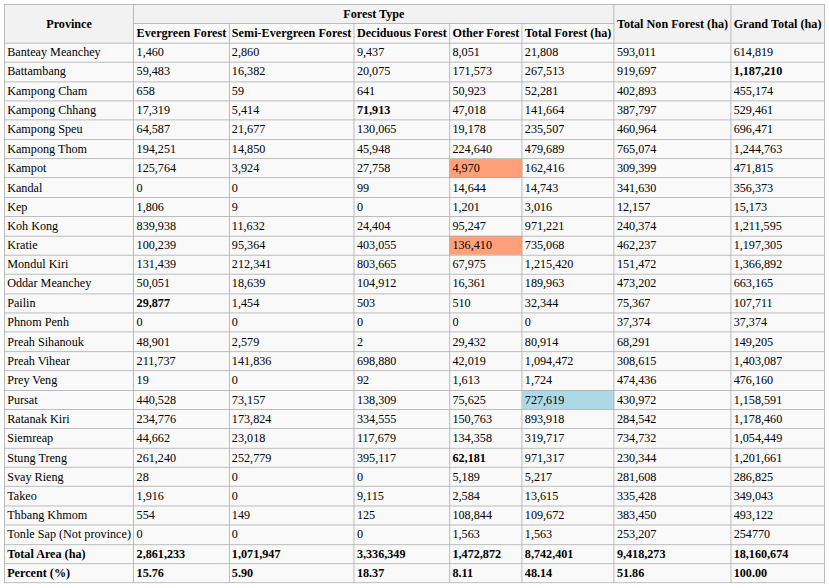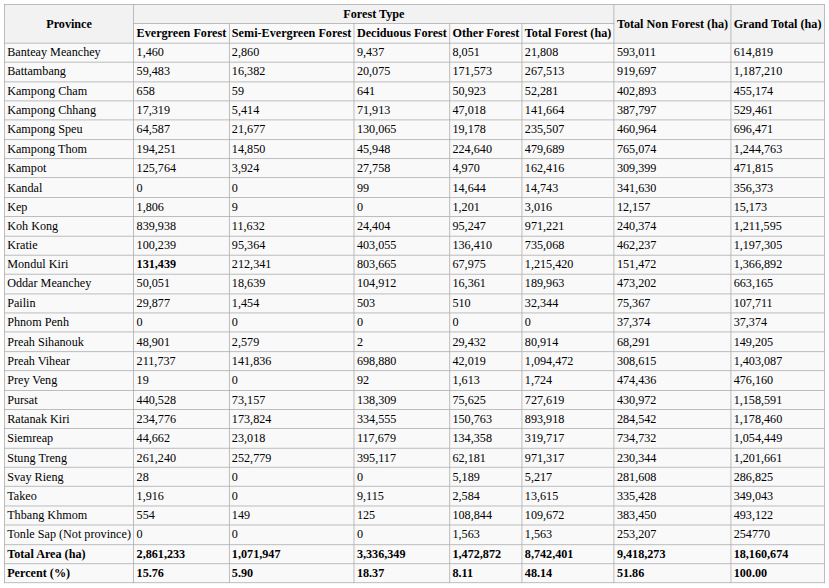(758, 71) bold -> (758, 71) normal
(374, 110) bold -> (374, 110) normal
(466, 168) lightsalmon background -> (466, 168) no background
(472, 245) lightsalmon background -> (472, 245) no background
(156, 264) normal -> (156, 264) bold
(153, 303) bold -> (153, 303) normal
(545, 399) lightblue background -> (545, 399) no background
(469, 457) bold -> (469, 457) normal
